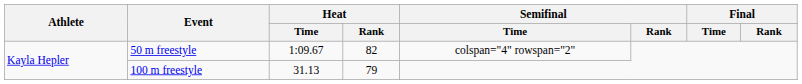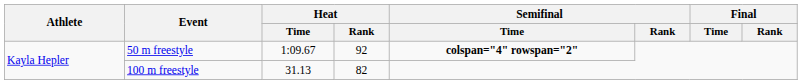(371, 51) 82 -> (362, 51) 92
(515, 51) normal -> (512, 51) bold
(371, 70) 79 -> (362, 70) 82
